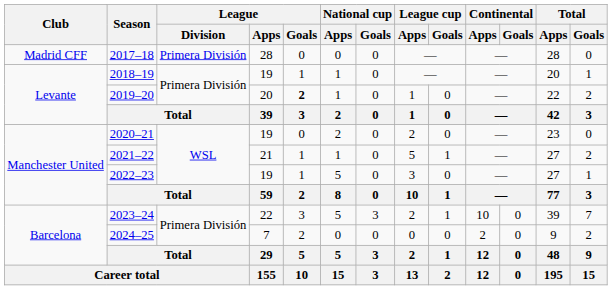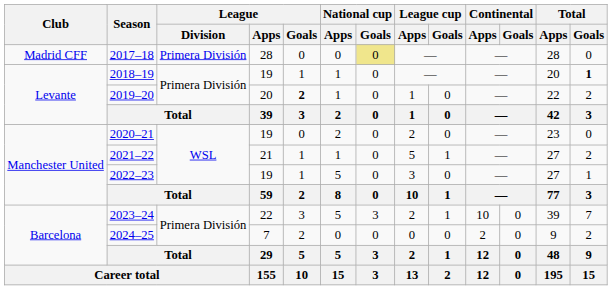(376, 54) no background -> (376, 54) khaki background
(589, 74) normal -> (589, 74) bold
